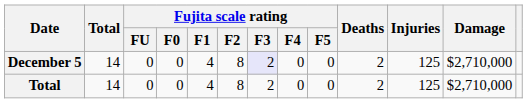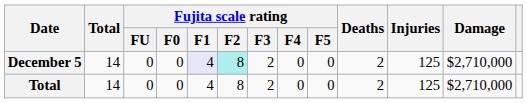(210, 62) no background -> (210, 62) lavender background
(240, 62) no background -> (240, 62) paleturquoise background
(271, 62) lavender background -> (271, 62) no background
